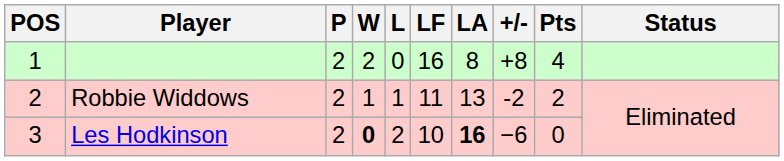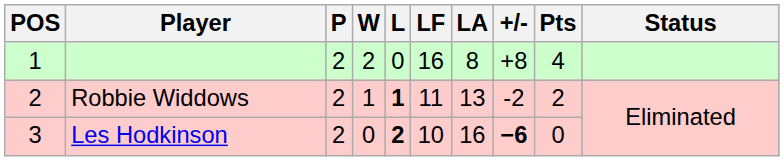(398, 98) normal -> (398, 98) bold
(369, 135) bold -> (369, 135) normal
(398, 135) normal -> (398, 135) bold
(472, 135) bold -> (472, 135) normal
(514, 135) normal -> (514, 135) bold
